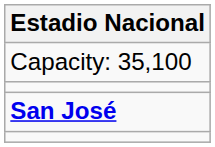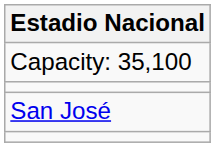(63, 111) bold -> (61, 111) normal
